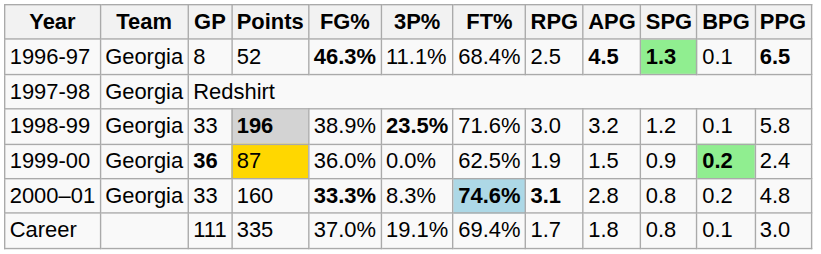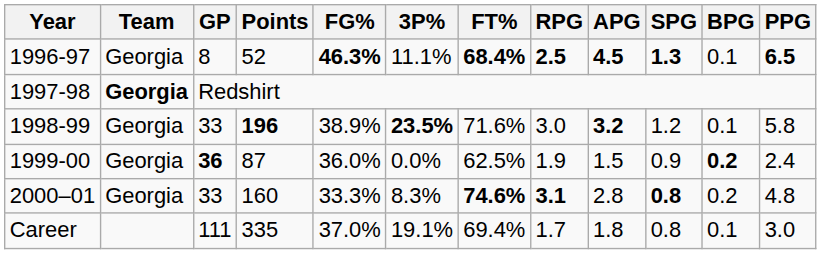(489, 56) normal -> (494, 56) bold
(546, 56) normal -> (551, 56) bold
(661, 56) lightgreen background -> (666, 56) no background
(144, 91) normal -> (147, 91) bold
(255, 126) lightgrey background -> (260, 126) no background
(603, 126) normal -> (608, 126) bold
(249, 160) gold background -> (254, 160) no background
(717, 160) lightgreen background -> (722, 160) no background
(345, 195) bold -> (350, 195) normal
(489, 195) lightblue background -> (494, 195) no background
(661, 195) normal -> (666, 195) bold
